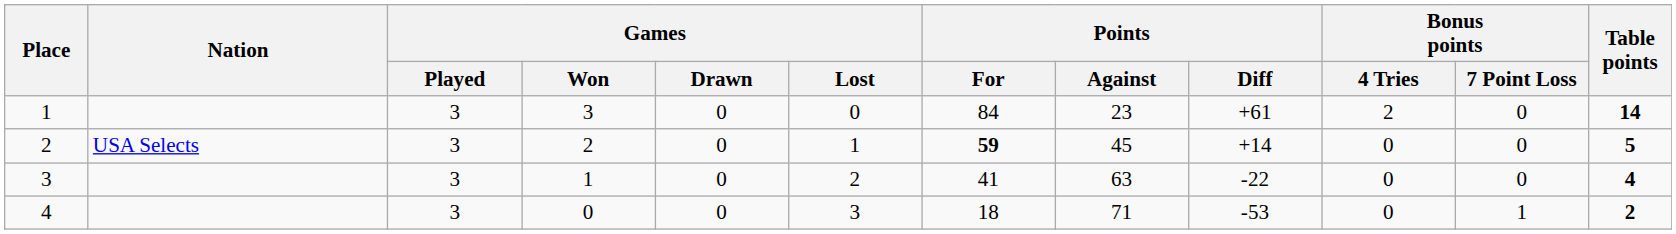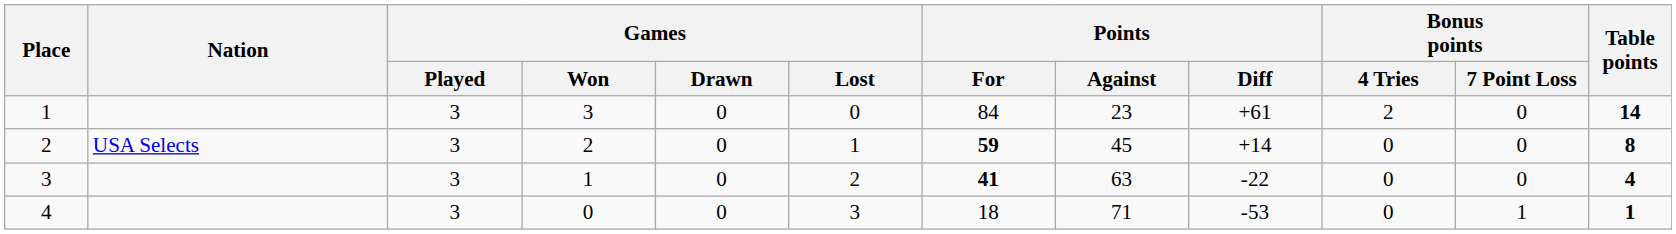(1630, 145) 5 -> (1630, 145) 8
(988, 178) normal -> (988, 178) bold
(1630, 212) 2 -> (1630, 212) 1
